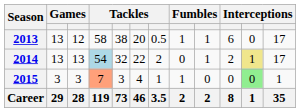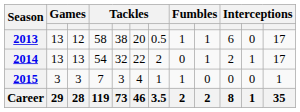(100, 59) lightblue background -> (100, 59) no background
(252, 59) khaki background -> (252, 59) no background
(100, 78) lightsalmon background -> (100, 78) no background
(252, 78) lightgreen background -> (252, 78) no background
